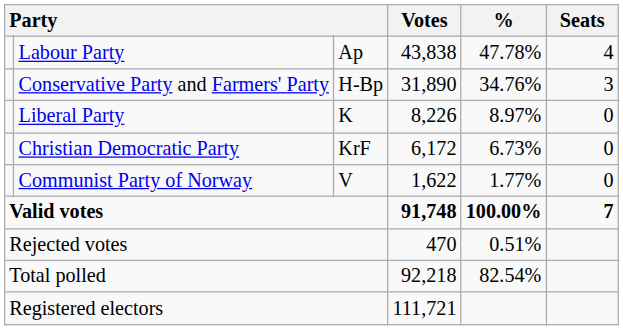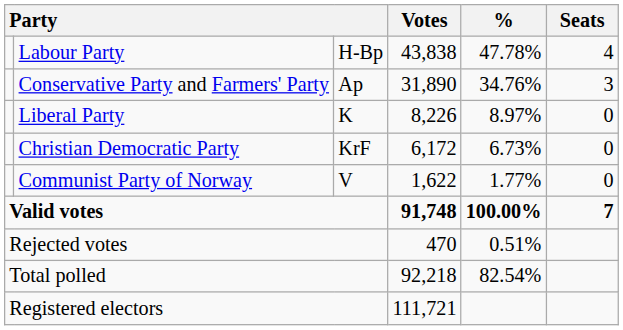(351, 52) Ap -> (361, 52) H-Bp
(361, 84) H-Bp -> (351, 84) Ap
